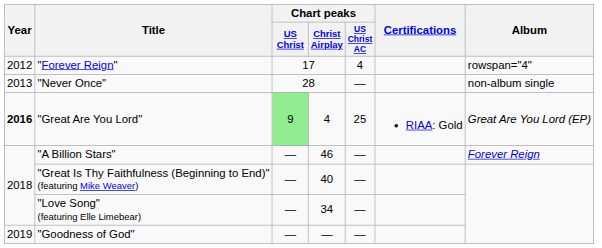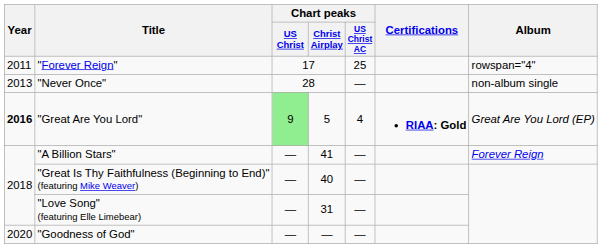(20, 65) 2012 -> (19, 65) 2011
(360, 65) 4 -> (360, 65) 25
(327, 119) 4 -> (327, 119) 5
(360, 119) 25 -> (360, 119) 4
(420, 125) normal -> (422, 125) bold
(327, 154) 46 -> (327, 154) 41
(327, 210) 34 -> (327, 210) 31
(20, 234) 2019 -> (20, 234) 2020
